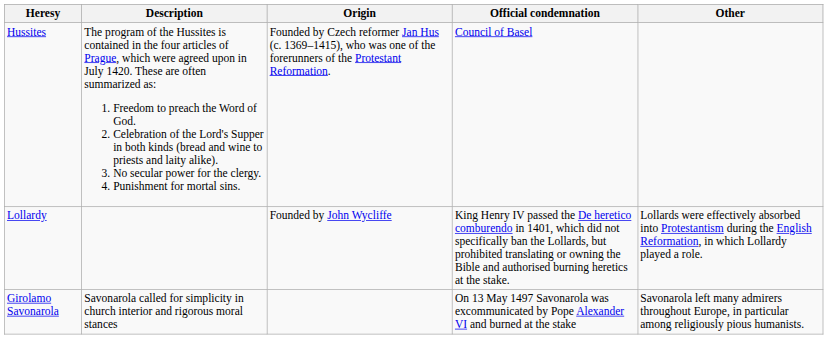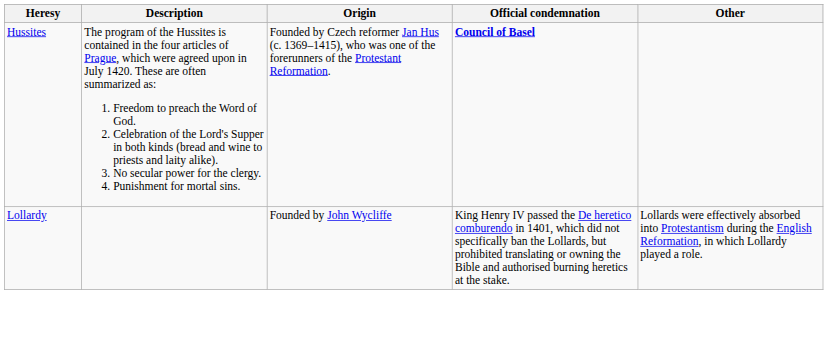(494, 31) normal -> (495, 31) bold
- row: (33, 305)
